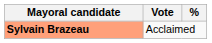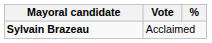(48, 30) lightsalmon background -> (48, 30) no background
